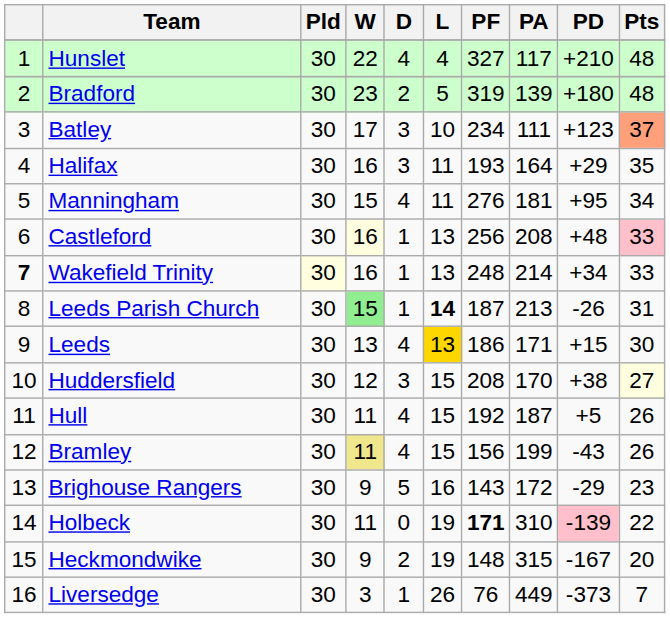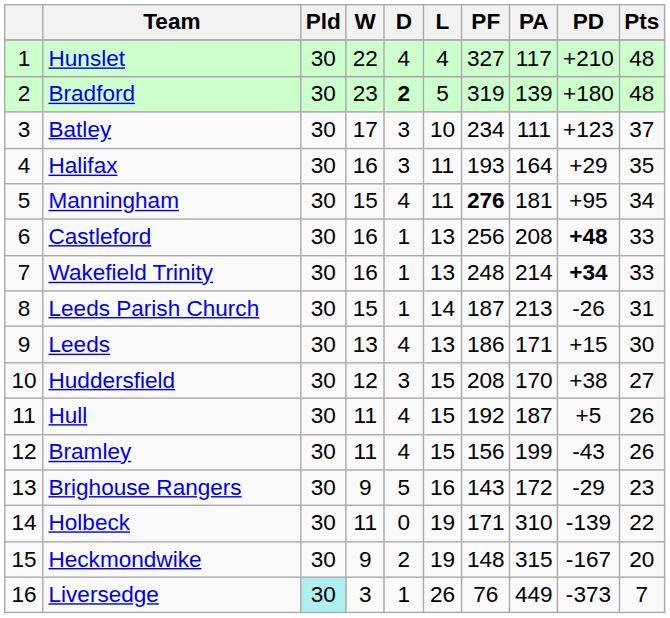(404, 93) normal -> (404, 93) bold
(642, 129) lightsalmon background -> (642, 129) no background
(486, 201) normal -> (486, 201) bold
(365, 237) lightyellow background -> (365, 237) no background
(588, 237) normal -> (588, 237) bold
(642, 237) pink background -> (642, 237) no background
(24, 272) bold -> (24, 272) normal
(323, 272) lightyellow background -> (323, 272) no background
(588, 272) normal -> (588, 272) bold
(365, 308) lightgreen background -> (365, 308) no background
(442, 308) bold -> (442, 308) normal
(442, 344) gold background -> (442, 344) no background
(642, 380) lightyellow background -> (642, 380) no background
(365, 451) khaki background -> (365, 451) no background
(486, 523) bold -> (486, 523) normal
(588, 523) pink background -> (588, 523) no background
(323, 594) no background -> (323, 594) paleturquoise background
